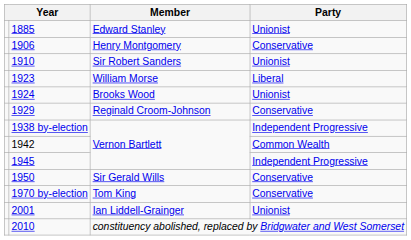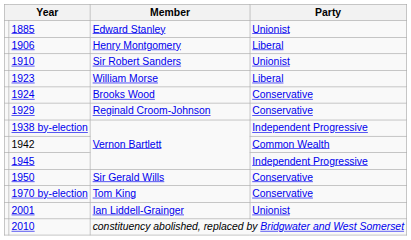(283, 45) Conservative -> (268, 45) Liberal
(271, 95) Unionist -> (283, 95) Conservative
